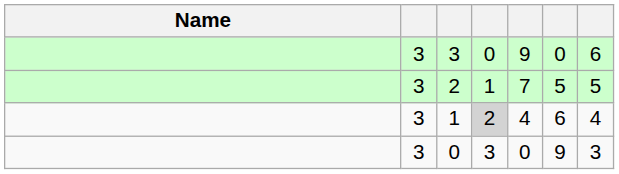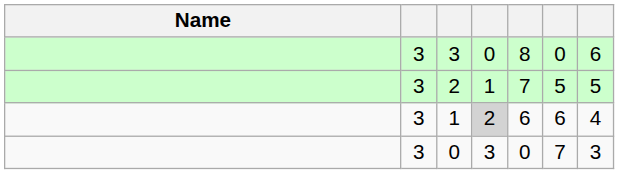(525, 53) 9 -> (525, 53) 8
(525, 119) 4 -> (525, 119) 6
(560, 151) 9 -> (560, 151) 7
